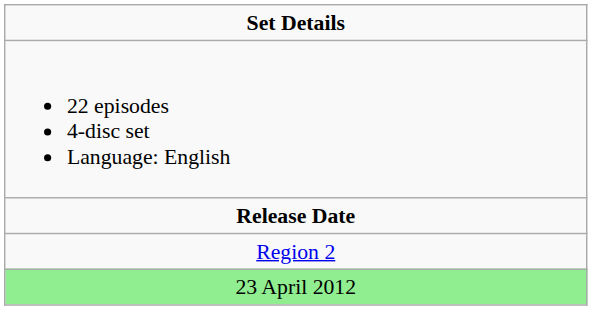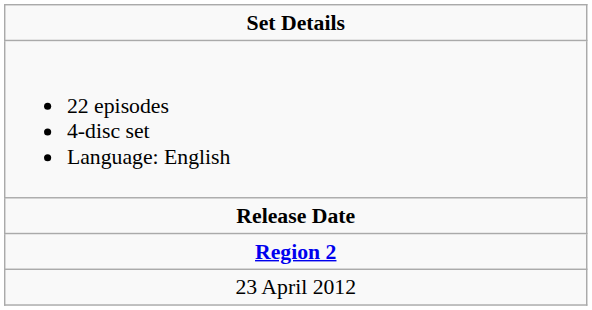(296, 250) normal -> (296, 250) bold
(296, 286) lightgreen background -> (296, 286) no background
